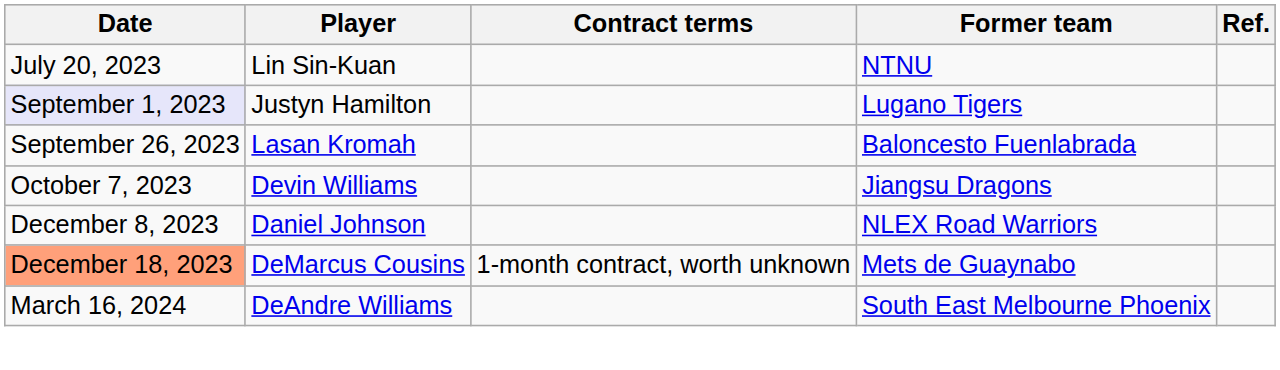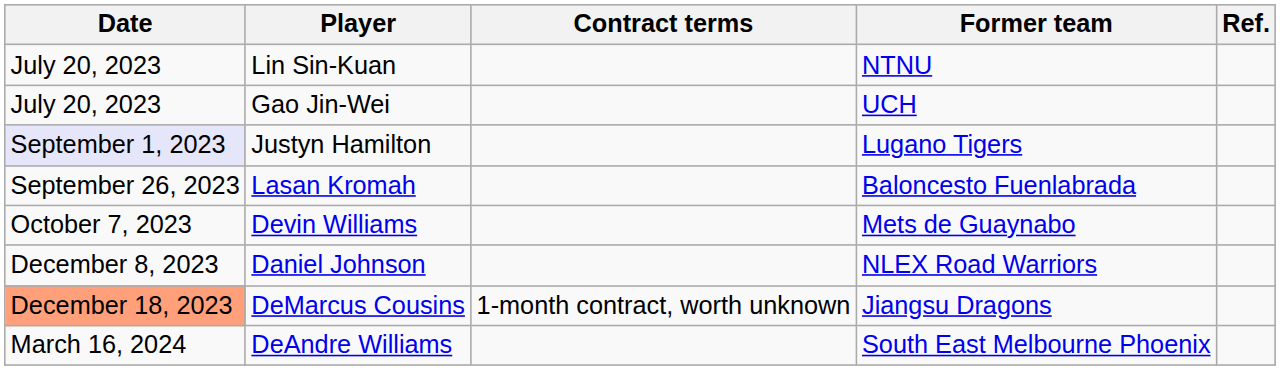+ row: (321, 104)
(957, 184) Jiangsu Dragons -> (969, 225) Mets de Guaynabo
(969, 265) Mets de Guaynabo -> (957, 305) Jiangsu Dragons
